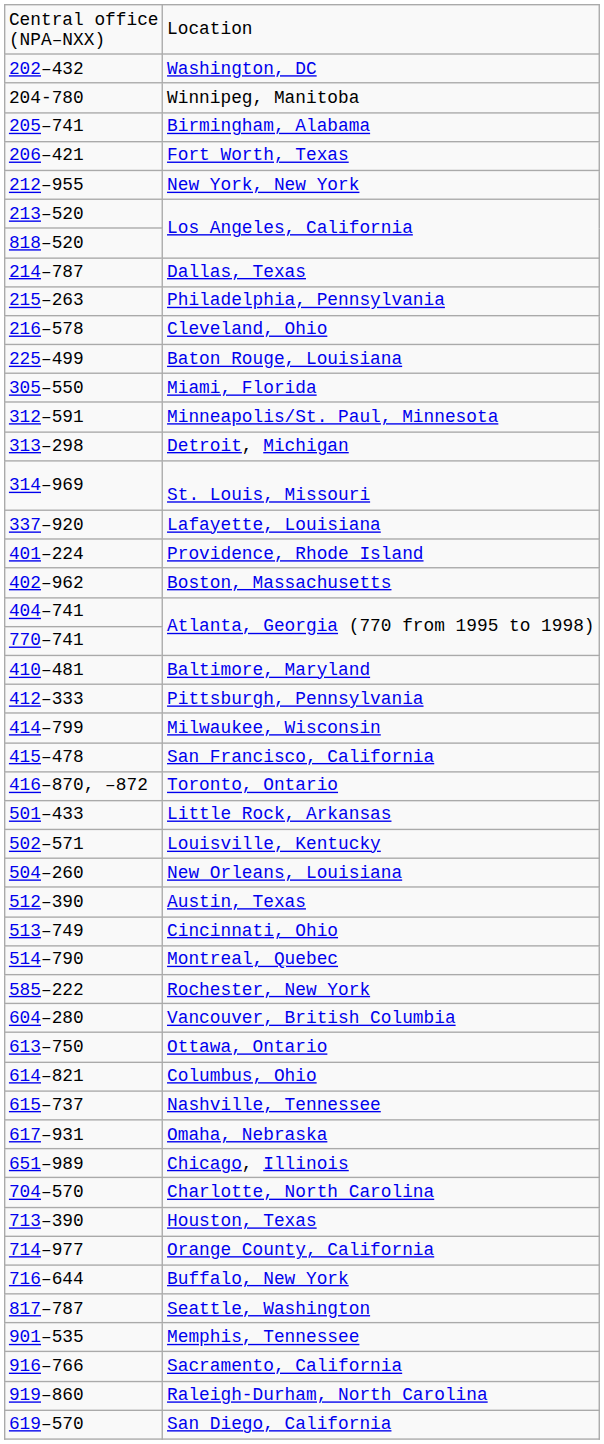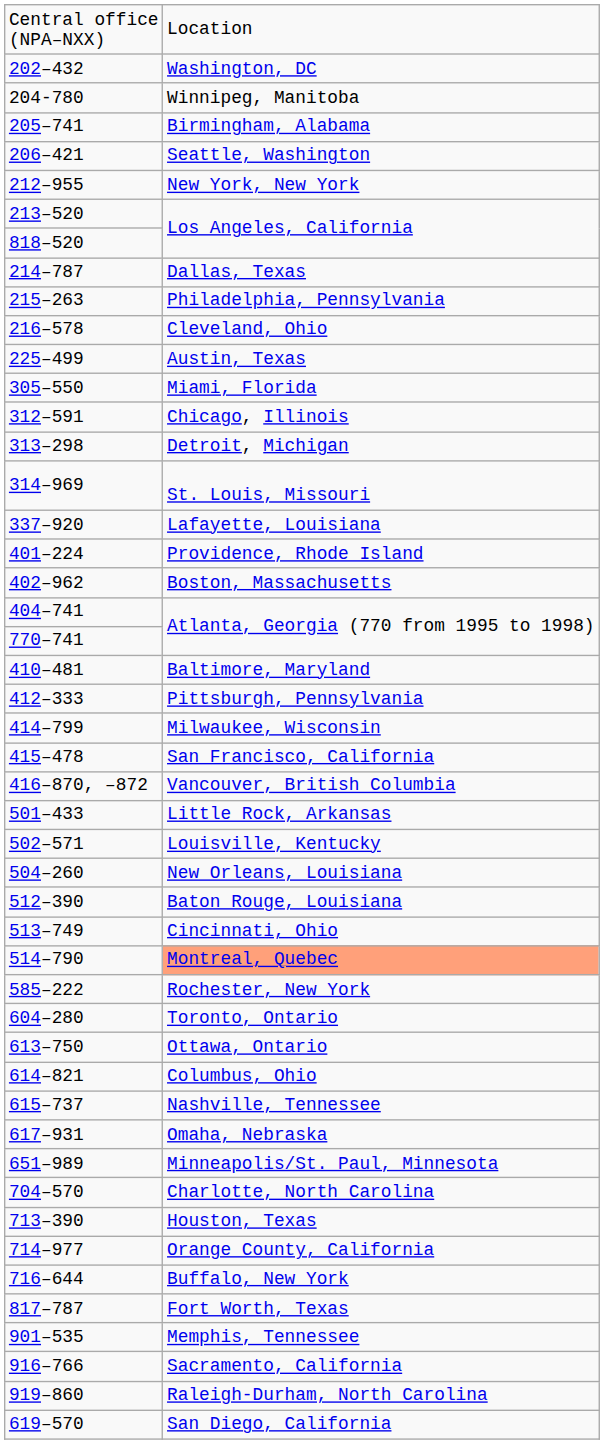(258, 156) Fort Worth, Texas -> (269, 156) Seattle, Washington
(285, 359) Baton Rouge, Louisiana -> (237, 359) Austin, Texas
(333, 417) Minneapolis/St. Paul, Minnesota -> (258, 417) Chicago, Illinois
(253, 786) Toronto, Ontario -> (311, 786) Vancouver, British Columbia
(237, 902) Austin, Texas -> (285, 902) Baton Rouge, Louisiana
(253, 960) no background -> (253, 960) lightsalmon background
(311, 1018) Vancouver, British Columbia -> (253, 1018) Toronto, Ontario
(258, 1163) Chicago, Illinois -> (333, 1163) Minneapolis/St. Paul, Minnesota
(269, 1308) Seattle, Washington -> (258, 1308) Fort Worth, Texas
